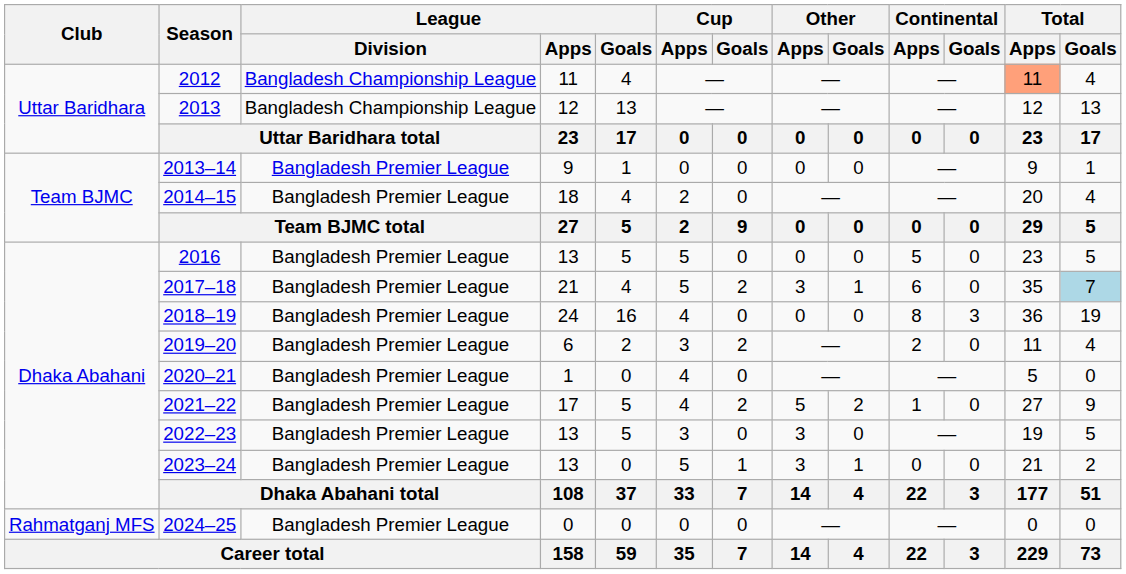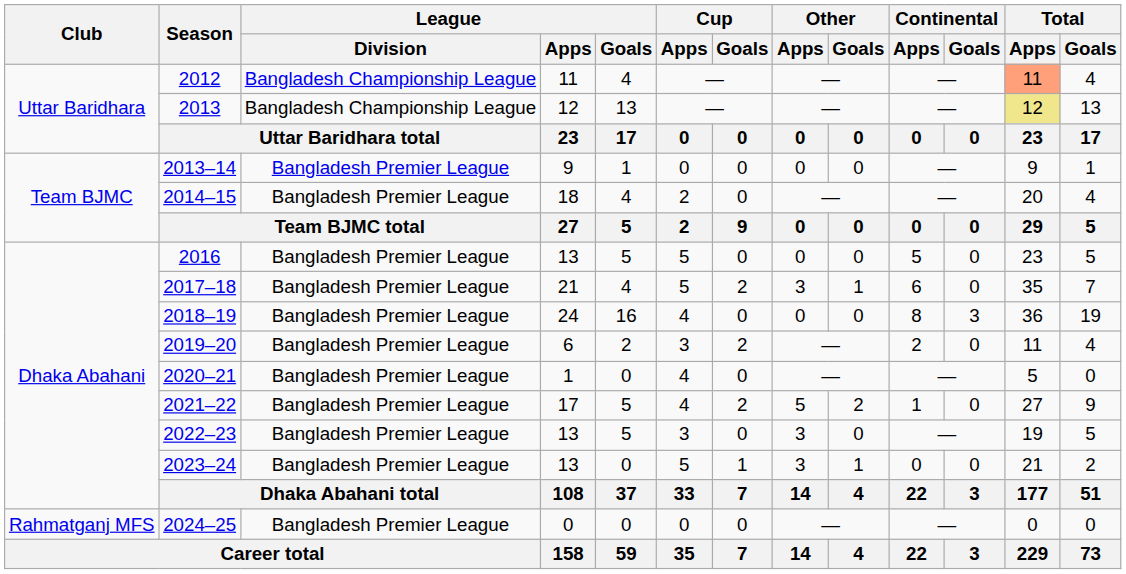(1032, 108) no background -> (1032, 108) khaki background
(1091, 286) lightblue background -> (1091, 286) no background
